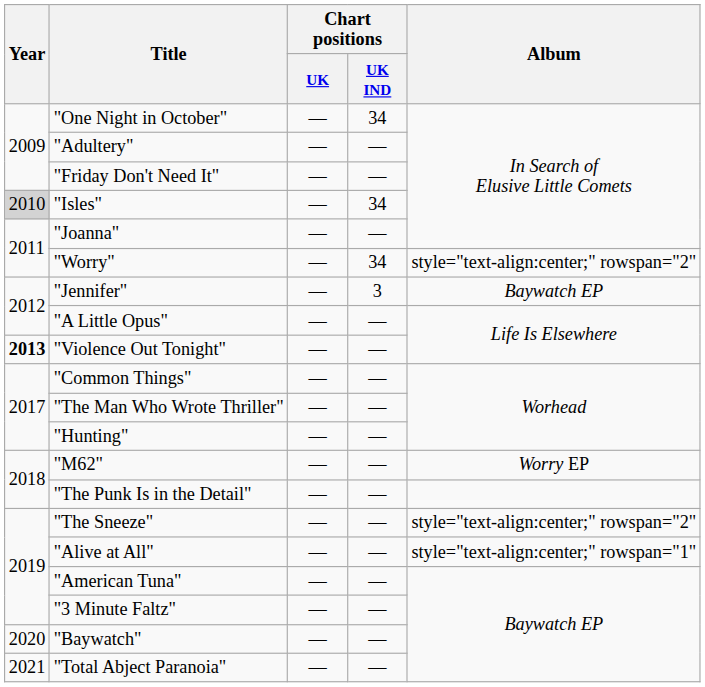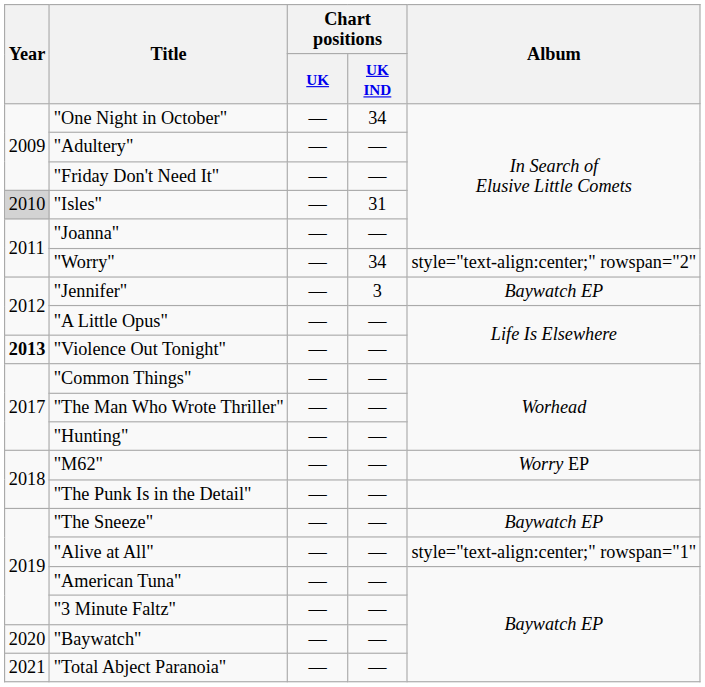(377, 204) 34 -> (377, 204) 31
(554, 522) style="text-align:center;" rowspan="2" -> (554, 522) Baywatch EP
